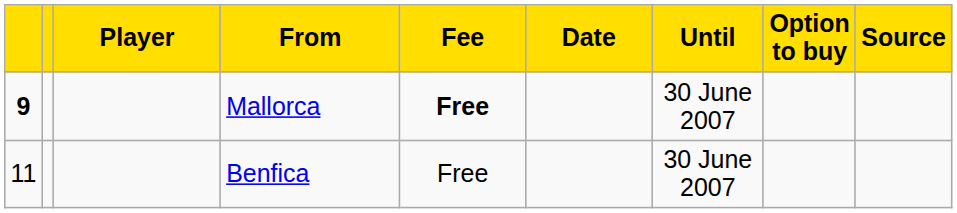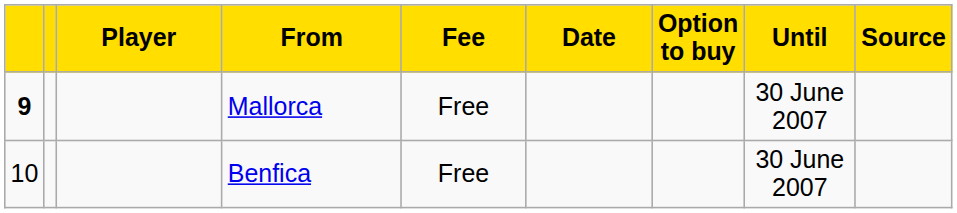columns swapped: (708, 38) <-> (810, 38)
(463, 105) bold -> (464, 105) normal
(23, 173) 11 -> (24, 173) 10
